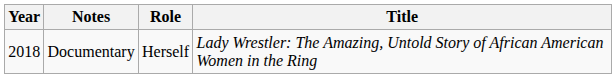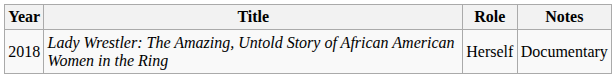columns swapped: (402, 17) <-> (91, 17)
